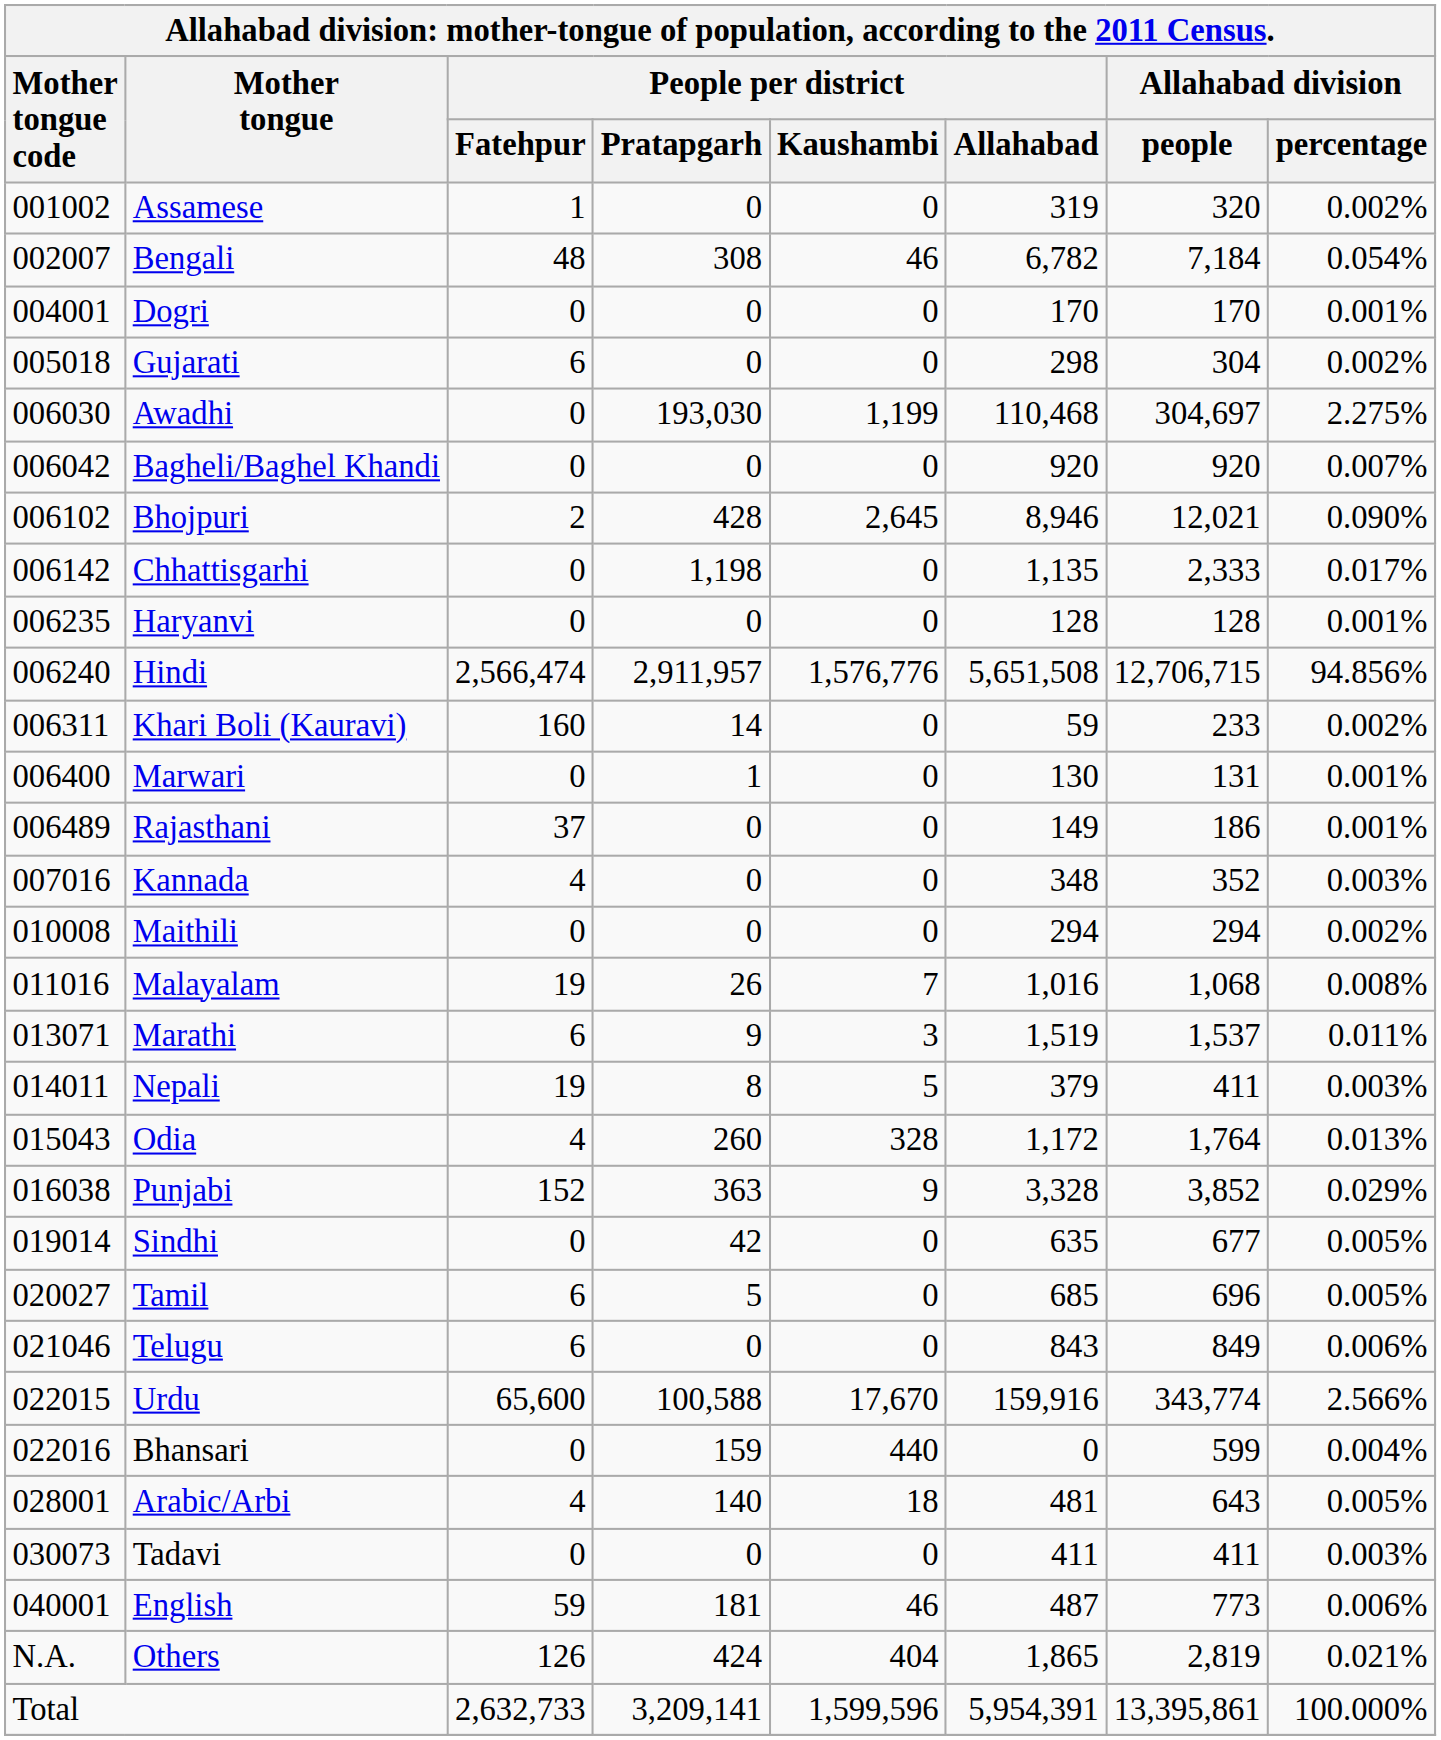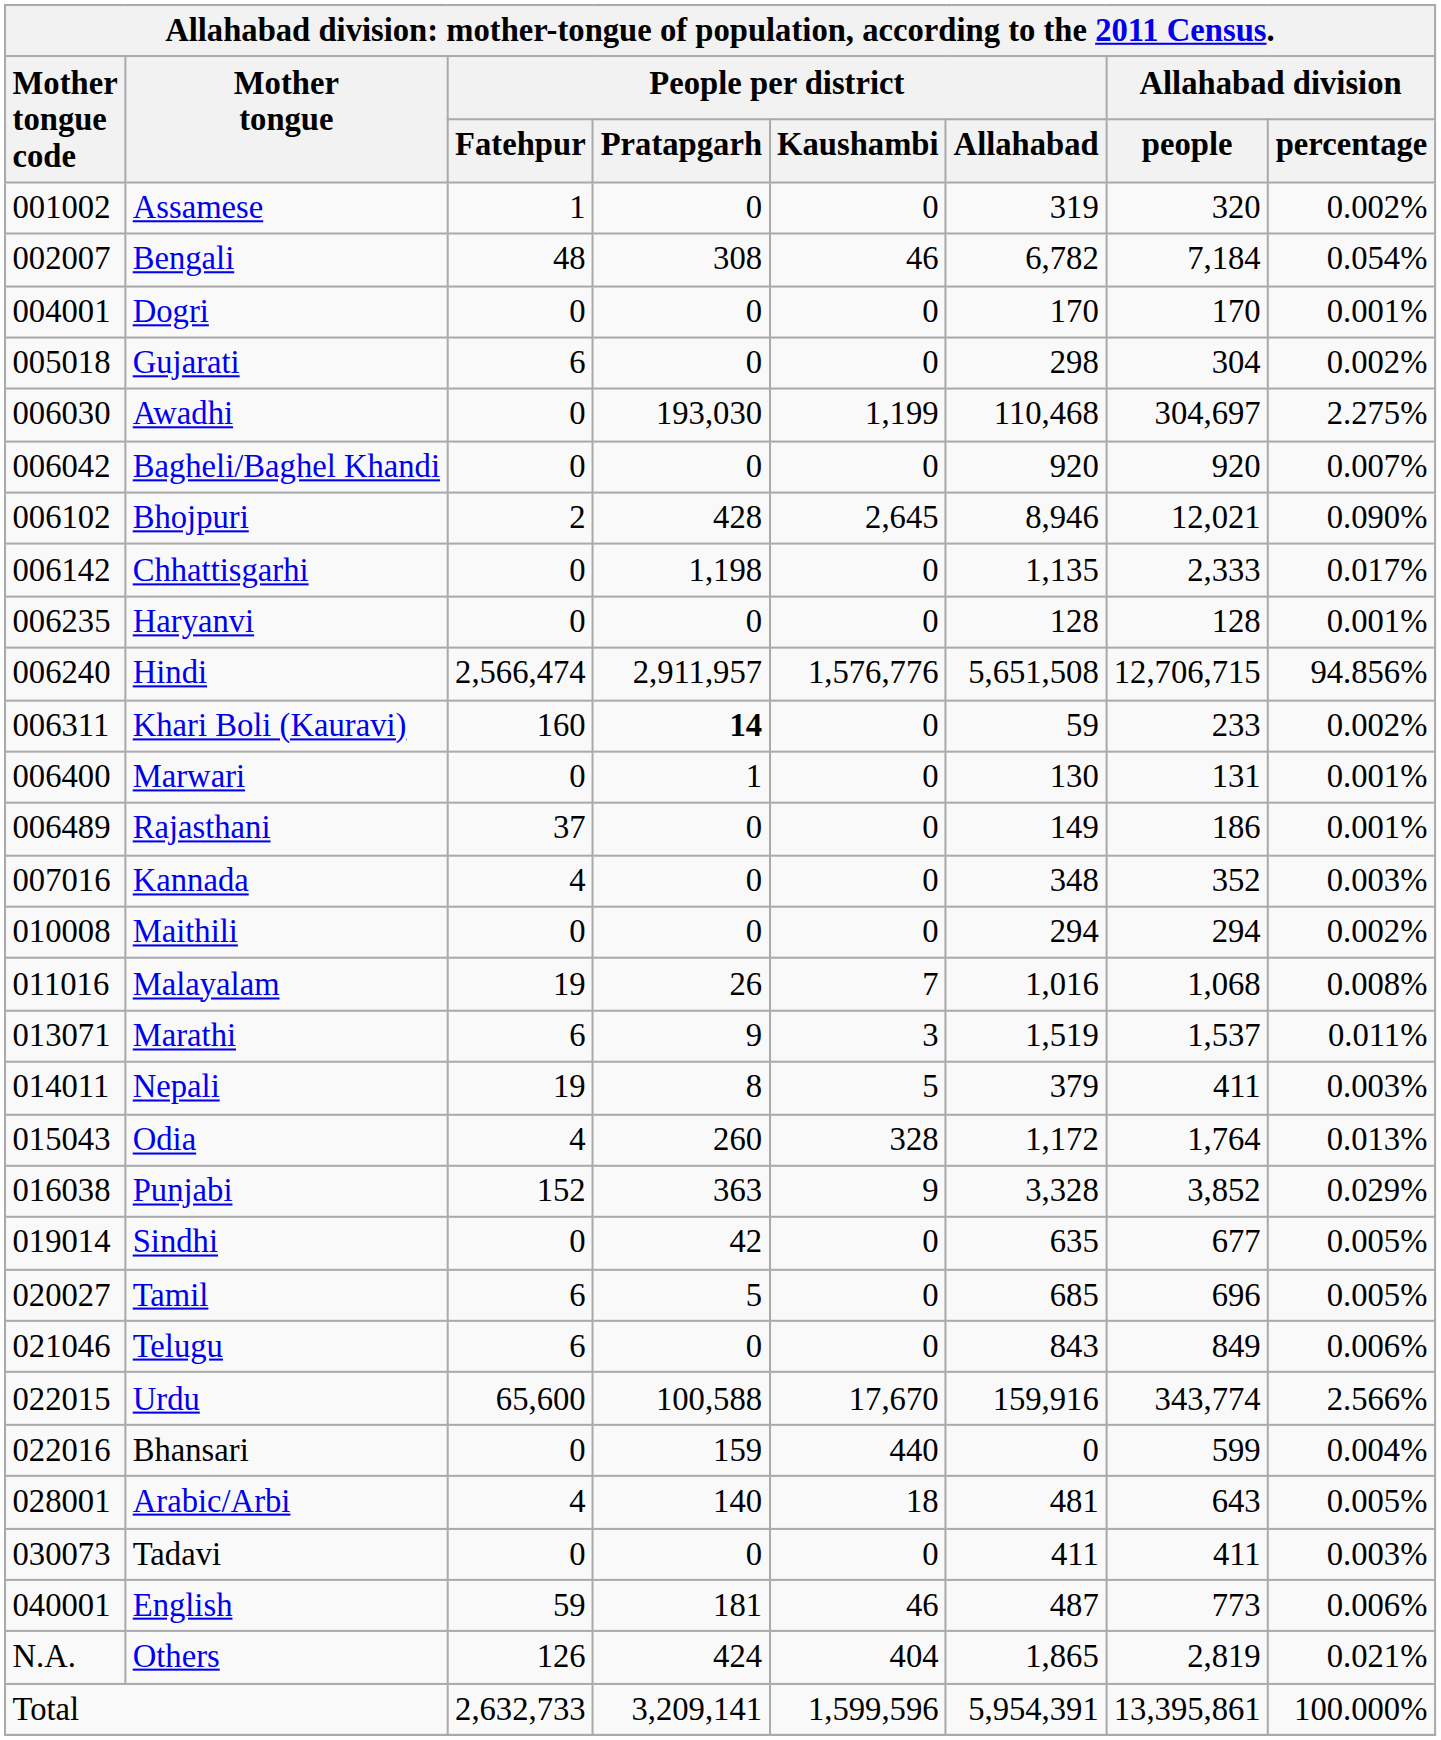(746, 725) normal -> (746, 725) bold
